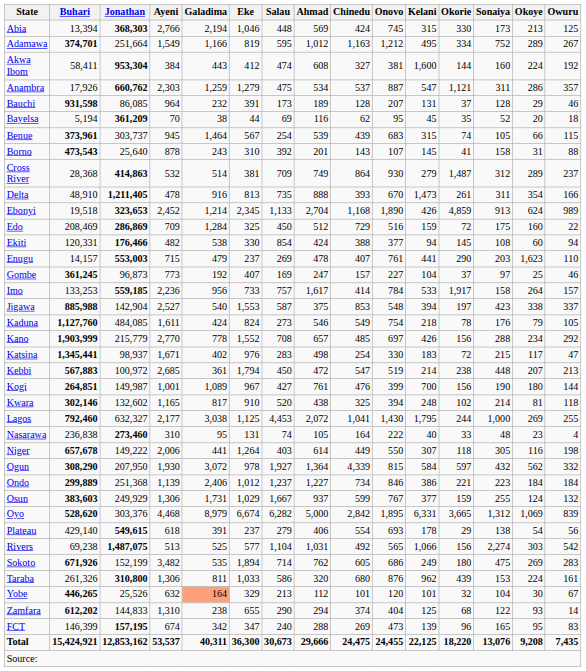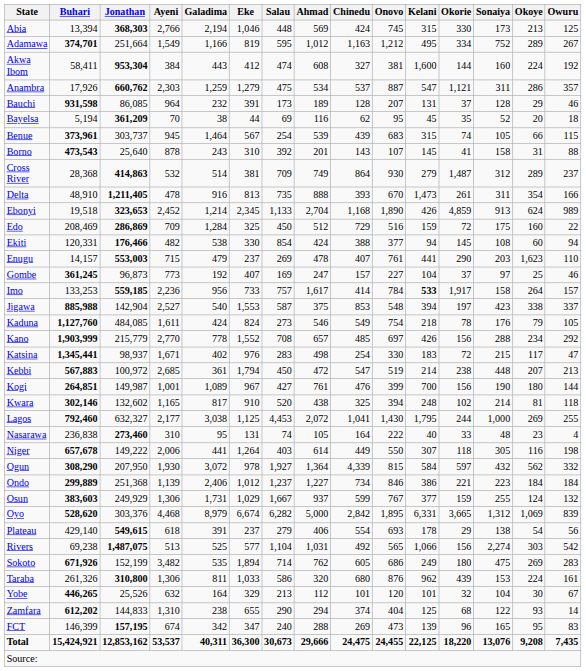(429, 290) normal -> (429, 290) bold
(220, 594) lightsalmon background -> (220, 594) no background
